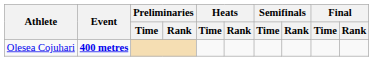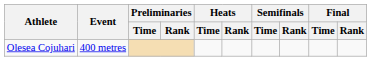(104, 48) bold -> (103, 48) normal
